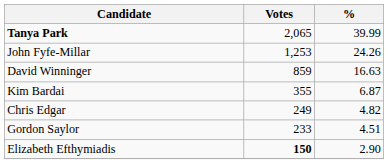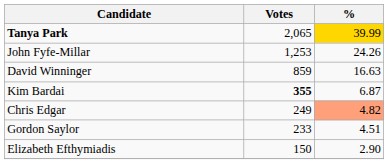(367, 33) no background -> (367, 33) gold background
(302, 91) normal -> (302, 91) bold
(370, 110) no background -> (370, 110) lightsalmon background
(302, 149) bold -> (302, 149) normal
